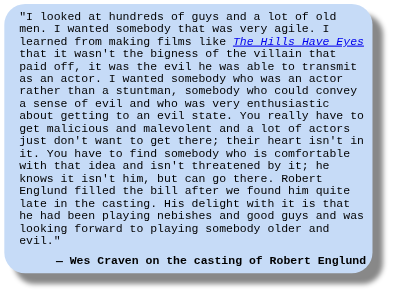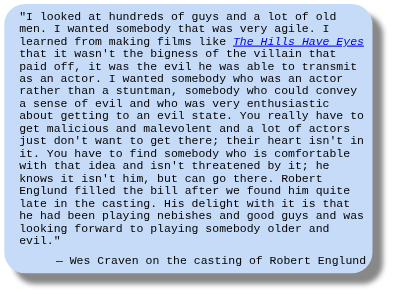(208, 261) bold -> (208, 261) normal
